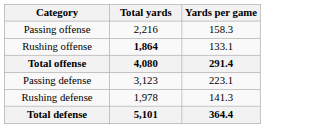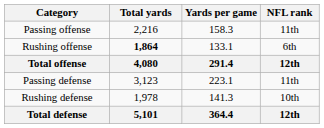+ column: (290, 13)
